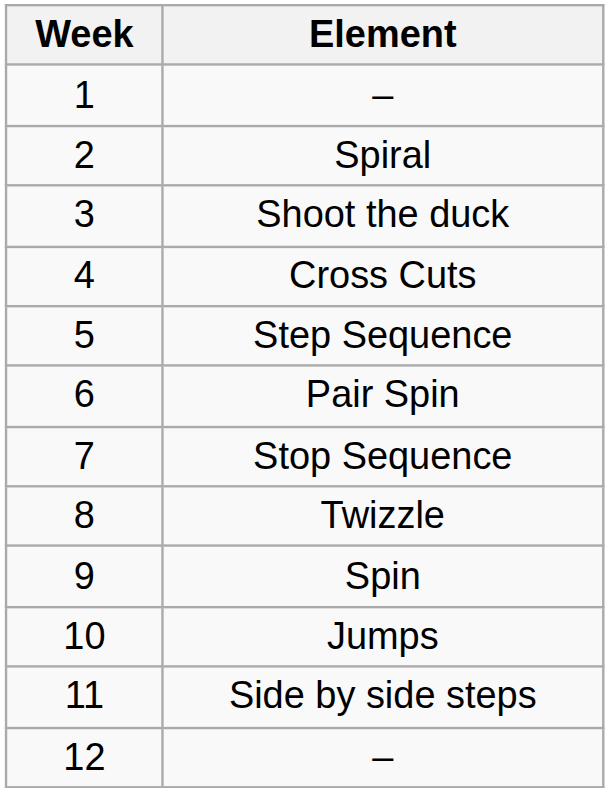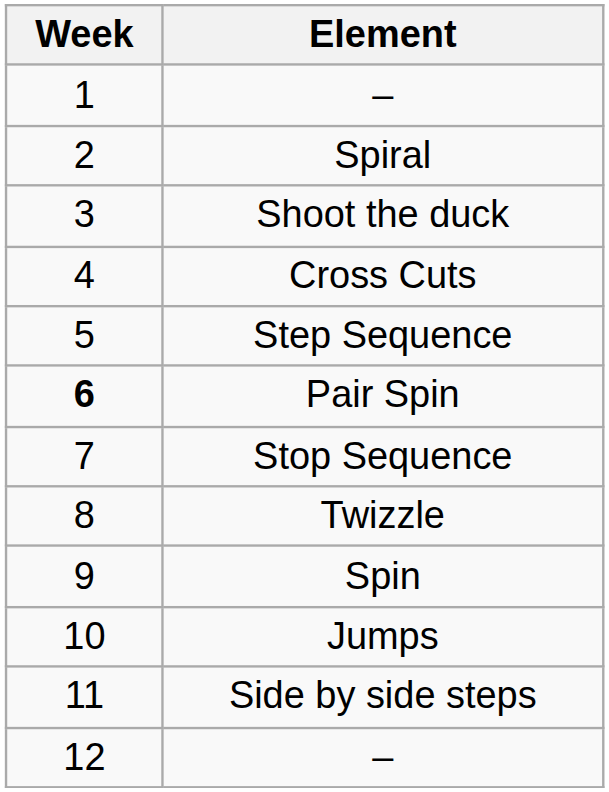(84, 395) normal -> (84, 395) bold
